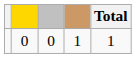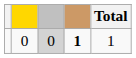(51, 41) no background -> (51, 41) lightgrey background
(77, 41) normal -> (77, 41) bold
